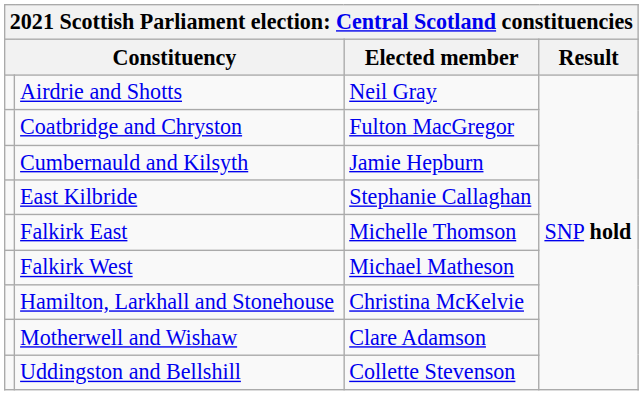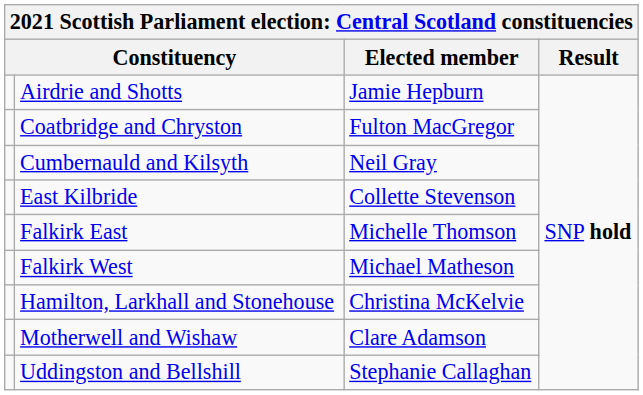(393, 92) Neil Gray -> (416, 92) Jamie Hepburn
(416, 162) Jamie Hepburn -> (393, 162) Neil Gray
(440, 197) Stephanie Callaghan -> (432, 197) Collette Stevenson
(432, 372) Collette Stevenson -> (440, 372) Stephanie Callaghan
